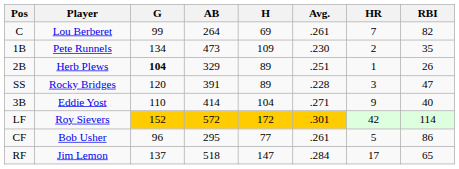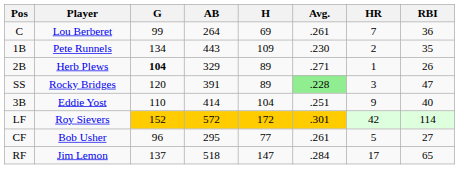(428, 31) 82 -> (428, 31) 36
(211, 48) 473 -> (211, 48) 443
(320, 66) .251 -> (320, 66) .271
(320, 84) no background -> (320, 84) lightgreen background
(320, 102) .271 -> (320, 102) .251
(428, 137) 86 -> (428, 137) 27
